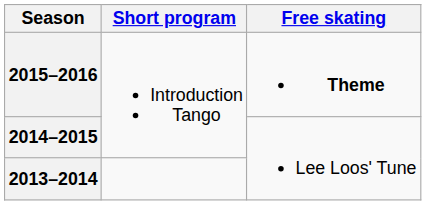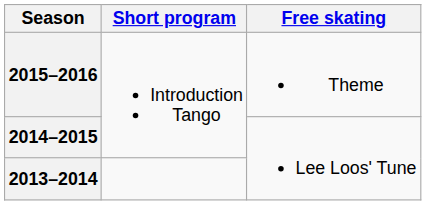(334, 85) bold -> (334, 85) normal
